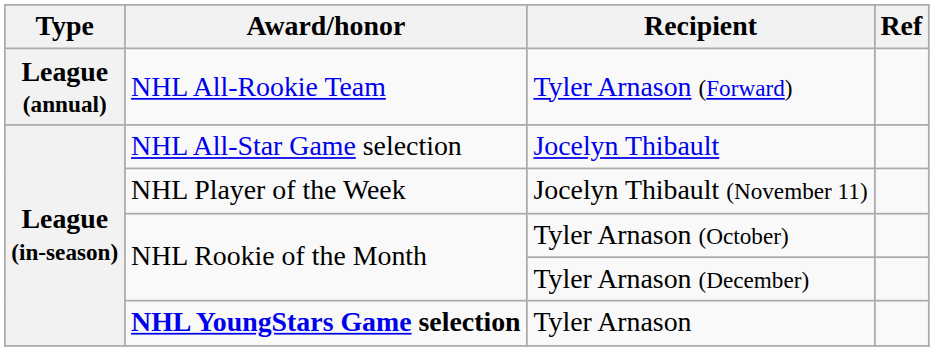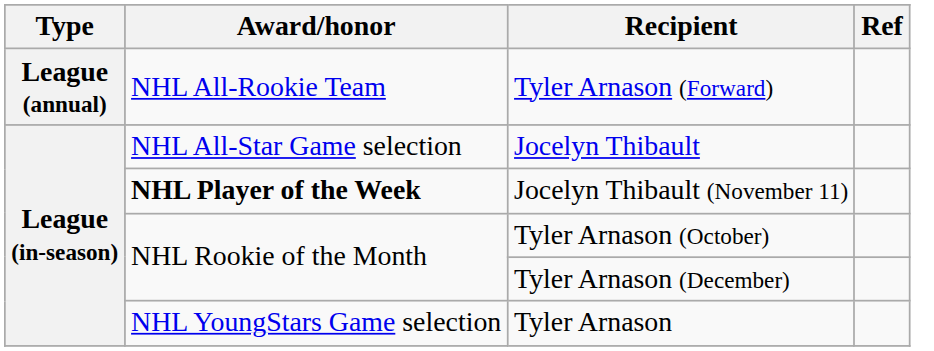(268, 190) normal -> (276, 190) bold
(326, 322) bold -> (316, 322) normal
